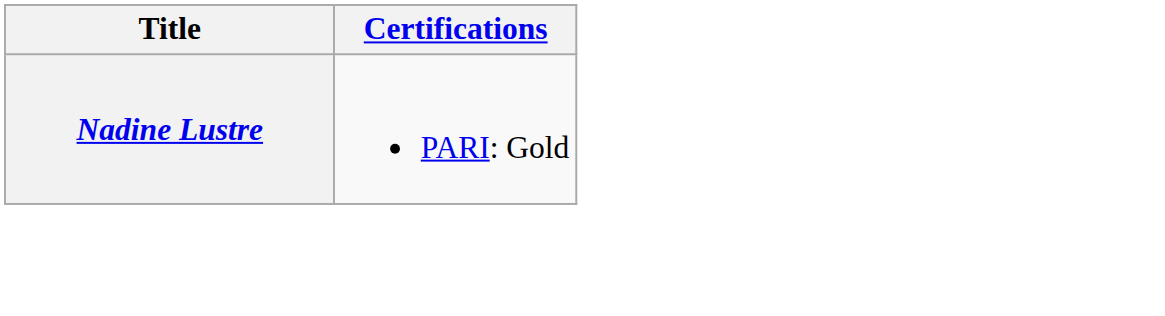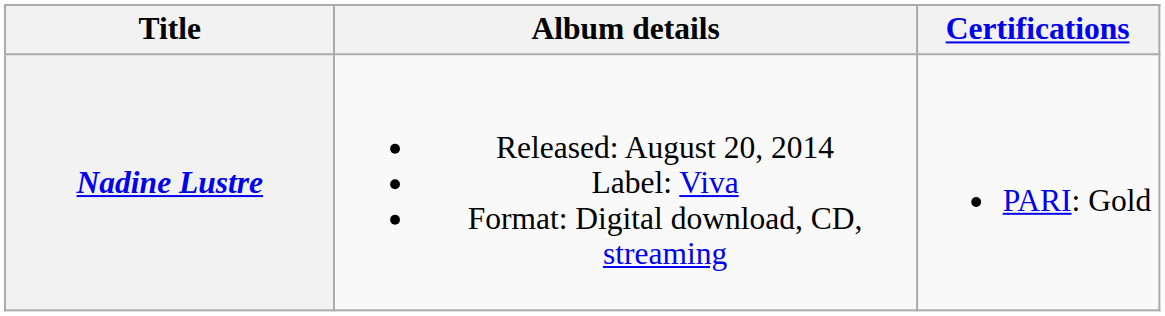+ column: (626, 29)
